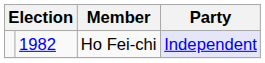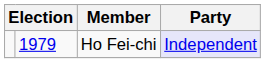(37, 44) 1982 -> (37, 44) 1979
